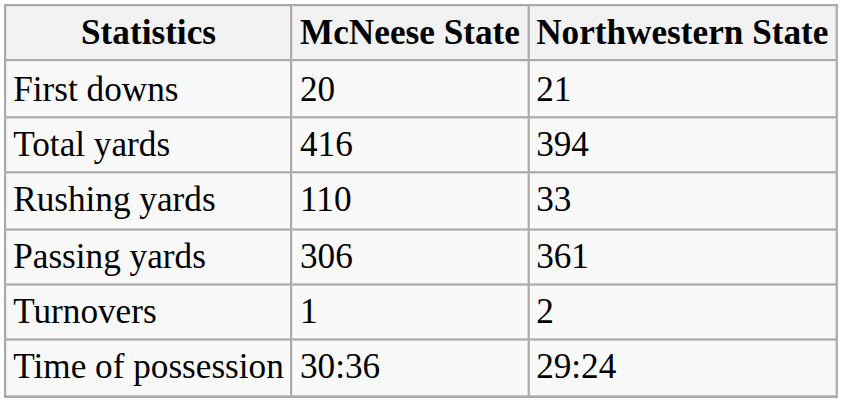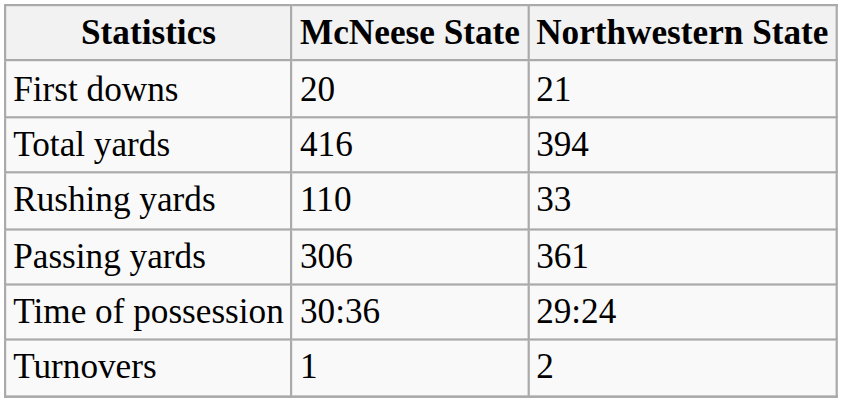rows swapped: (85, 311) <-> (148, 367)
